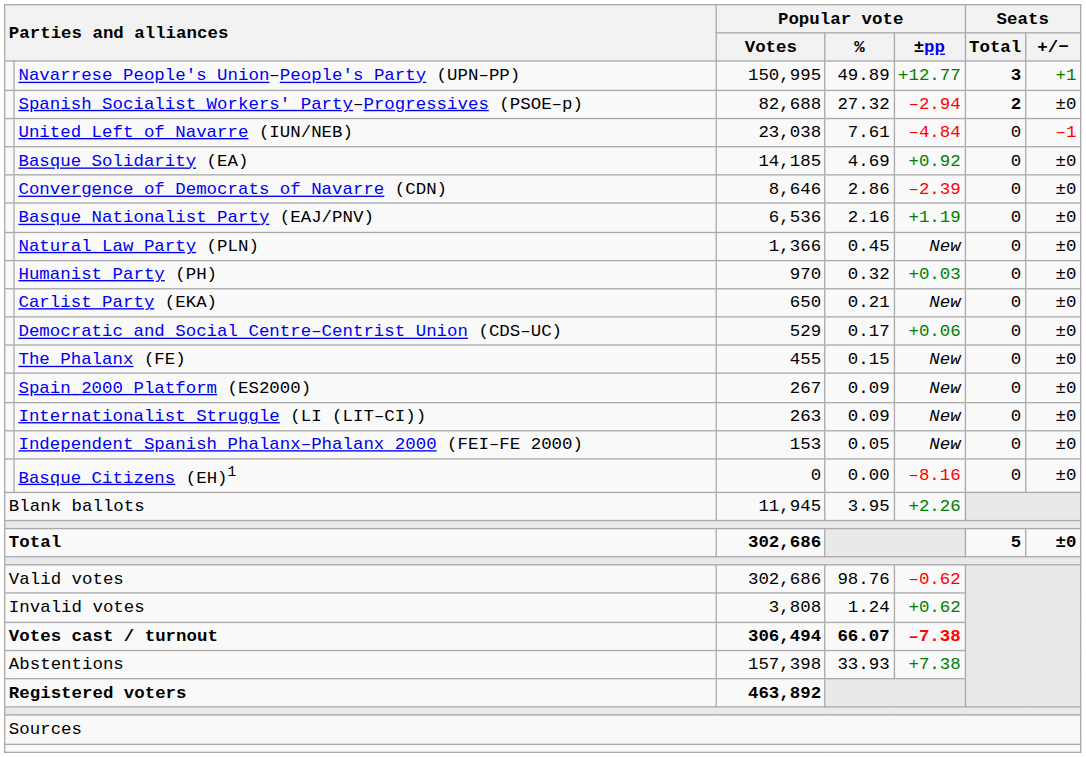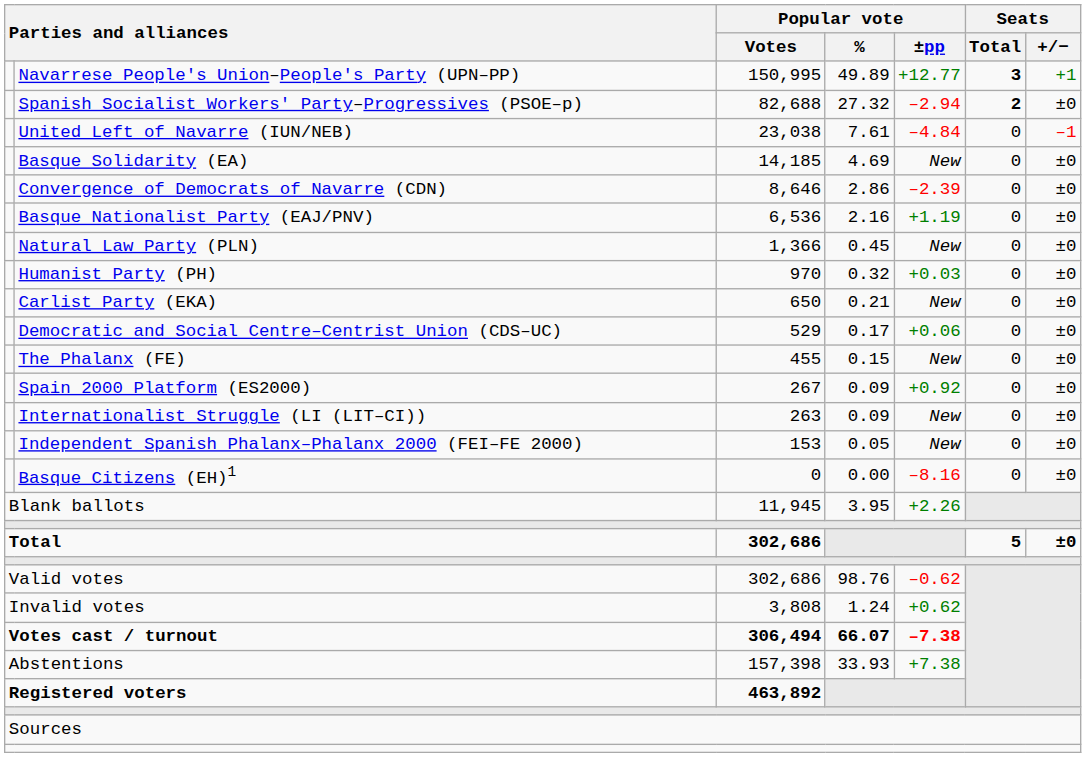(935, 161) +0.92 -> (945, 161) New
(945, 388) New -> (935, 388) +0.92
